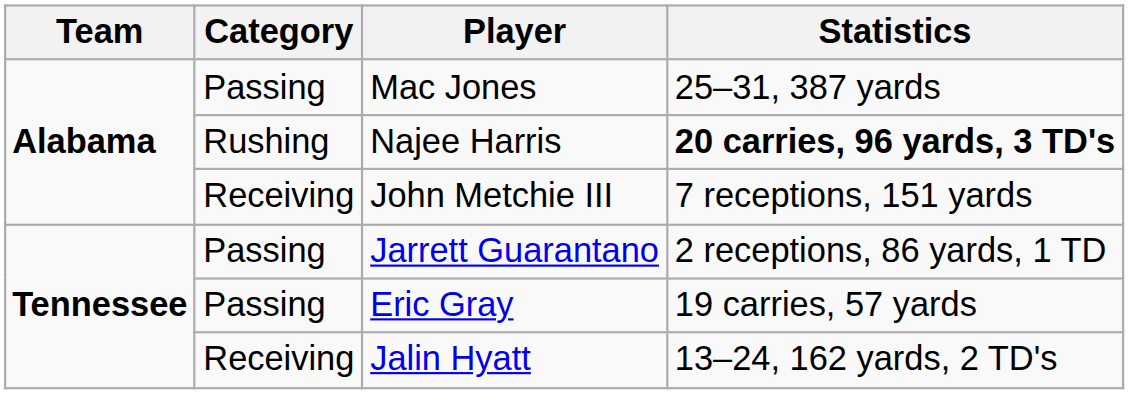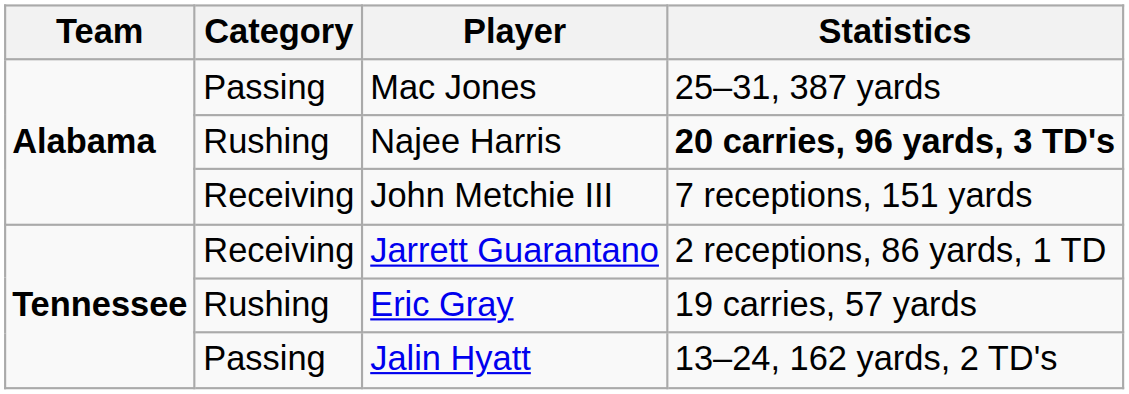(264, 250) Passing -> (279, 250) Receiving
(264, 304) Passing -> (266, 304) Rushing
(279, 359) Receiving -> (264, 359) Passing
